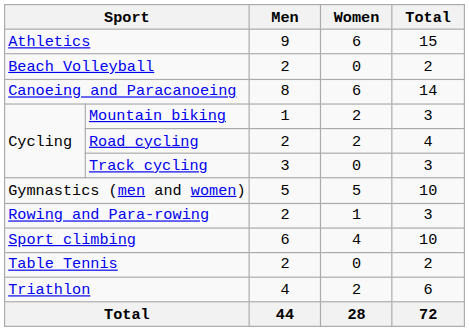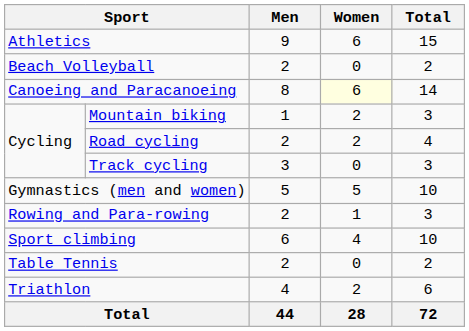(357, 91) no background -> (357, 91) lightyellow background
